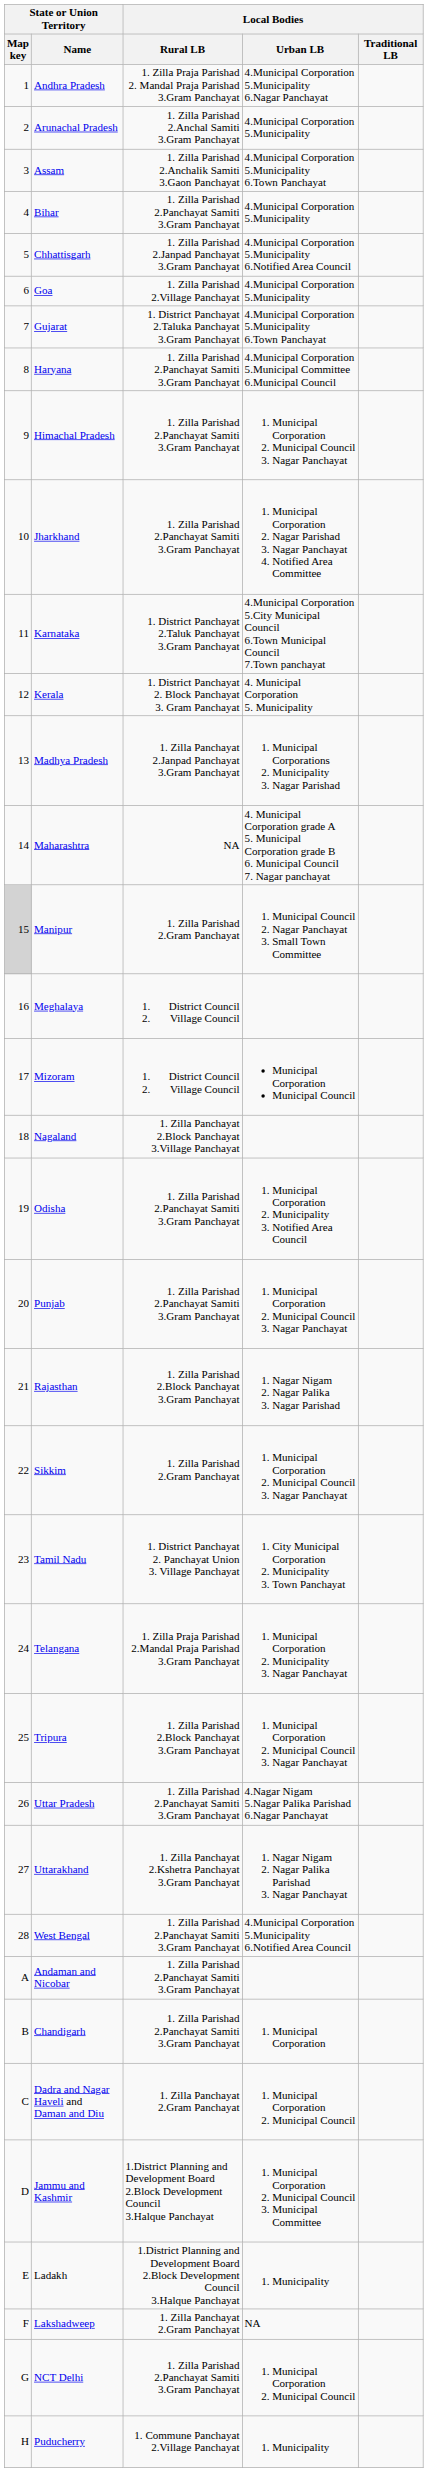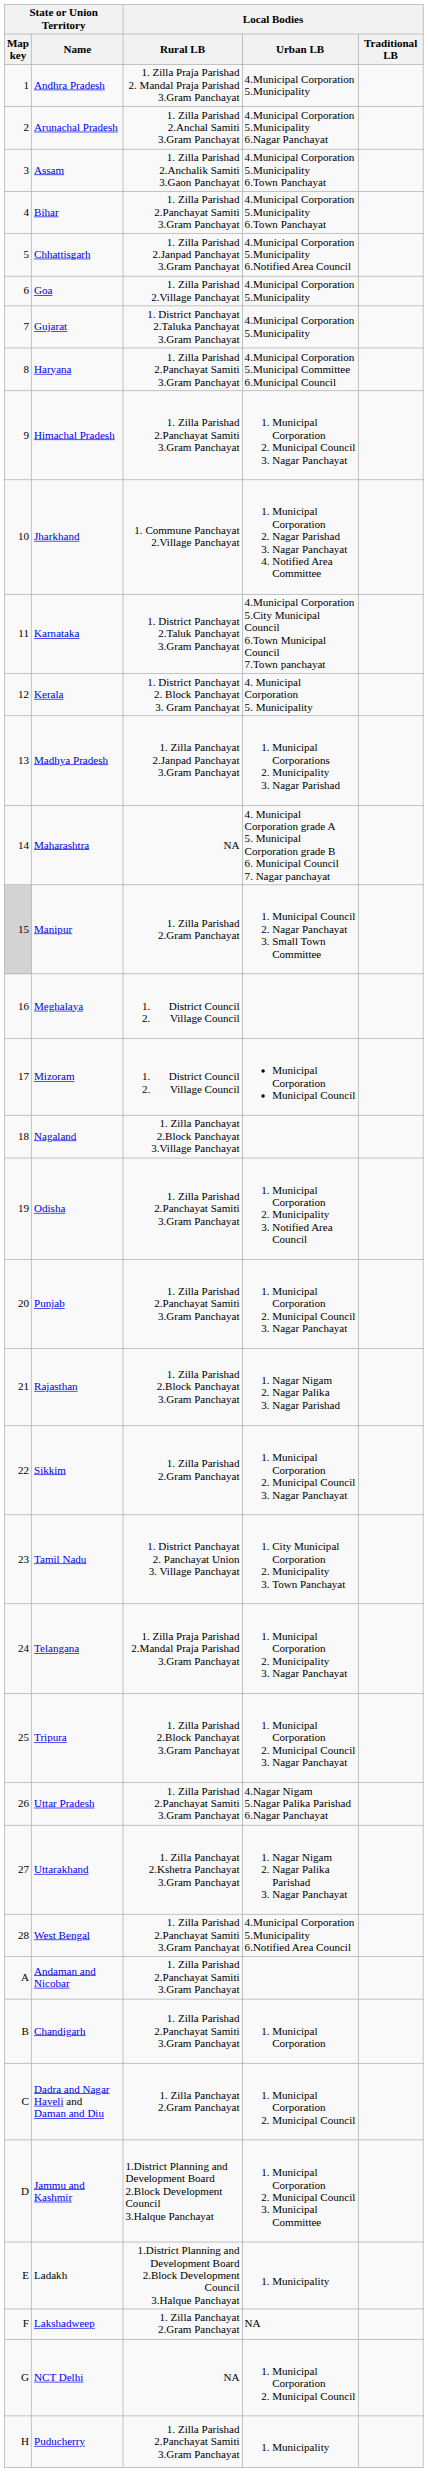(299, 85) 4.Municipal Corporation 5.Municipality 6.Nagar Panchayat -> (299, 85) 4.Municipal Corporation 5.Municipality
(299, 127) 4.Municipal Corporation 5.Municipality -> (299, 127) 4.Municipal Corporation 5.Municipality 6.Nagar Panchayat
(299, 212) 4.Municipal Corporation 5.Municipality -> (299, 212) 4.Municipal Corporation 5.Municipality 6.Town Panchayat
(299, 327) 4.Municipal Corporation 5.Municipality 6.Town Panchayat -> (299, 327) 4.Municipal Corporation 5.Municipality
(197, 537) 1. Zilla Parishad 2.Panchayat Samiti 3.Gram Panchayat -> (187, 537) 1. Commune Panchayat 2.Village Panchayat
(197, 2377) 1. Zilla Parishad 2.Panchayat Samiti 3.Gram Panchayat -> (232, 2377) NA
(187, 2441) 1. Commune Panchayat 2.Village Panchayat -> (197, 2441) 1. Zilla Parishad 2.Panchayat Samiti 3.Gram Panchayat
